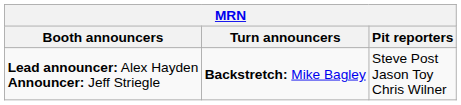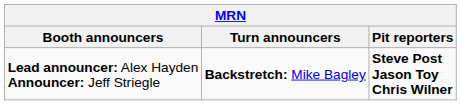(409, 74) normal -> (412, 74) bold
